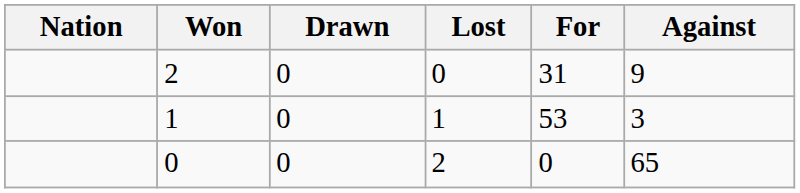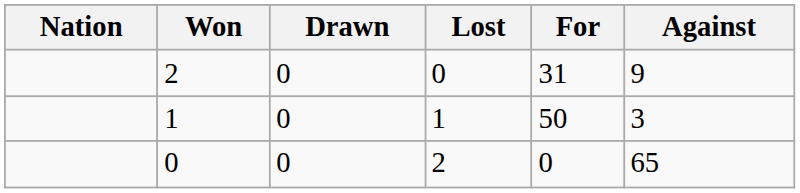(553, 118) 53 -> (553, 118) 50
